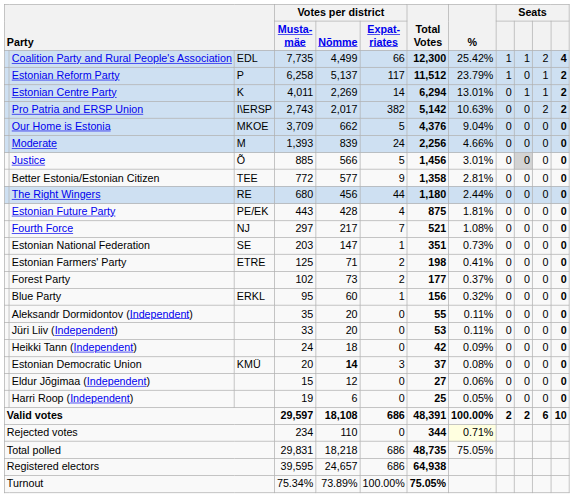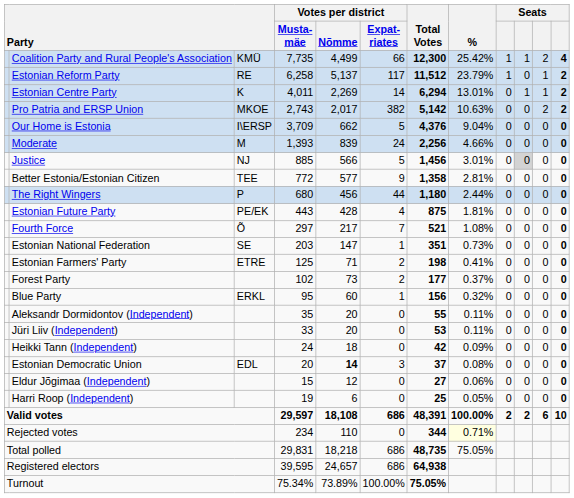(247, 59) EDL -> (249, 59) KMÜ
(240, 76) P -> (244, 76) RE
(254, 110) I\ERSP -> (253, 110) MKOE
(253, 127) MKOE -> (254, 127) I\ERSP
(241, 161) Õ -> (243, 161) NJ
(244, 195) RE -> (240, 195) P
(243, 229) NJ -> (241, 229) Õ
(249, 365) KMÜ -> (247, 365) EDL
